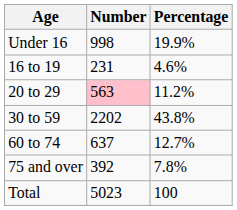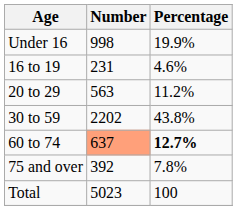(102, 92) pink background -> (102, 92) no background
(102, 142) no background -> (102, 142) lightsalmon background
(174, 142) normal -> (176, 142) bold
